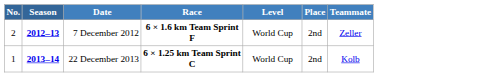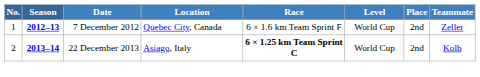+ column: (192, 12)
(13, 33) 2 -> (13, 27) 1
(192, 33) bold -> (294, 27) normal
(13, 59) 1 -> (13, 48) 2
